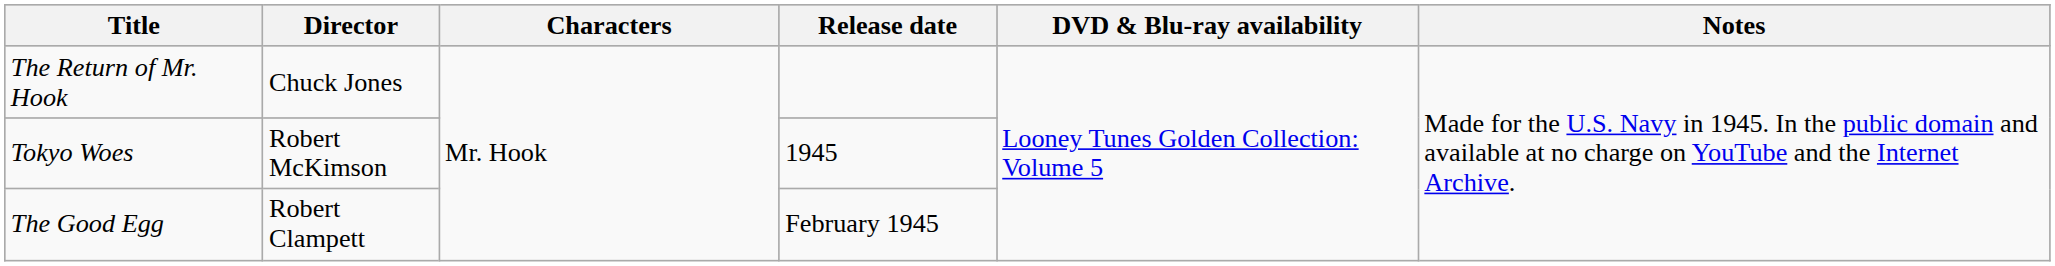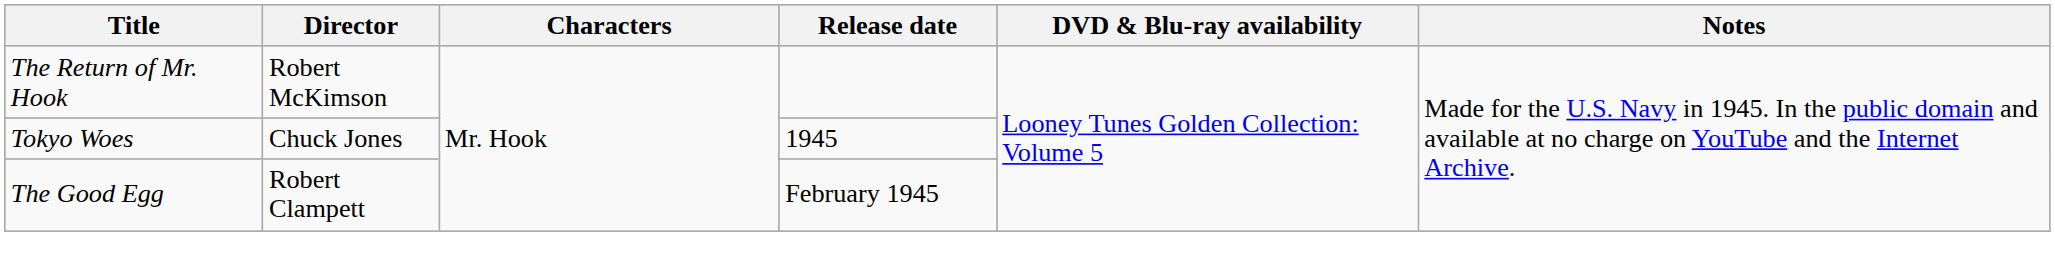(336, 81) Chuck Jones -> (328, 81) Robert McKimson
(328, 152) Robert McKimson -> (336, 138) Chuck Jones
